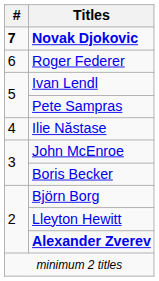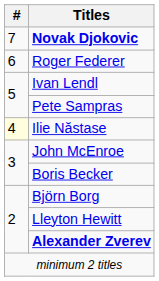(12, 38) bold -> (12, 38) normal
(12, 128) no background -> (12, 128) lightyellow background
